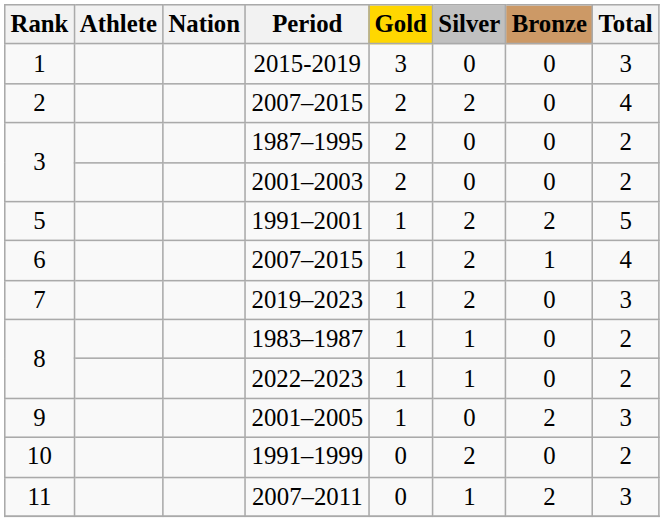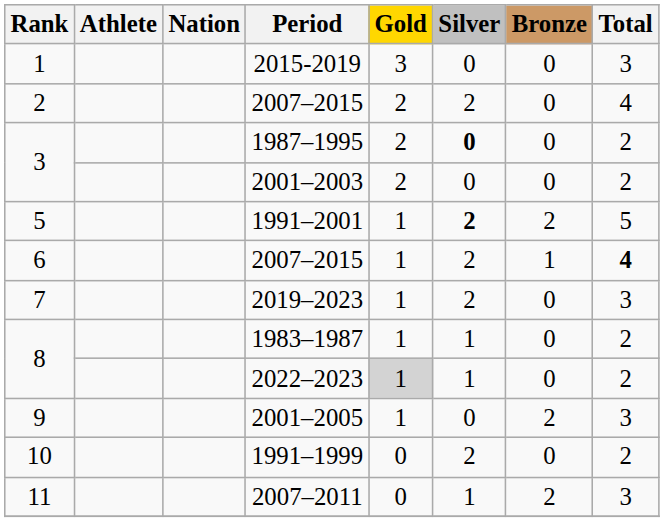(469, 142) normal -> (469, 142) bold
(469, 220) normal -> (469, 220) bold
(626, 260) normal -> (626, 260) bold
(401, 378) no background -> (401, 378) lightgrey background
